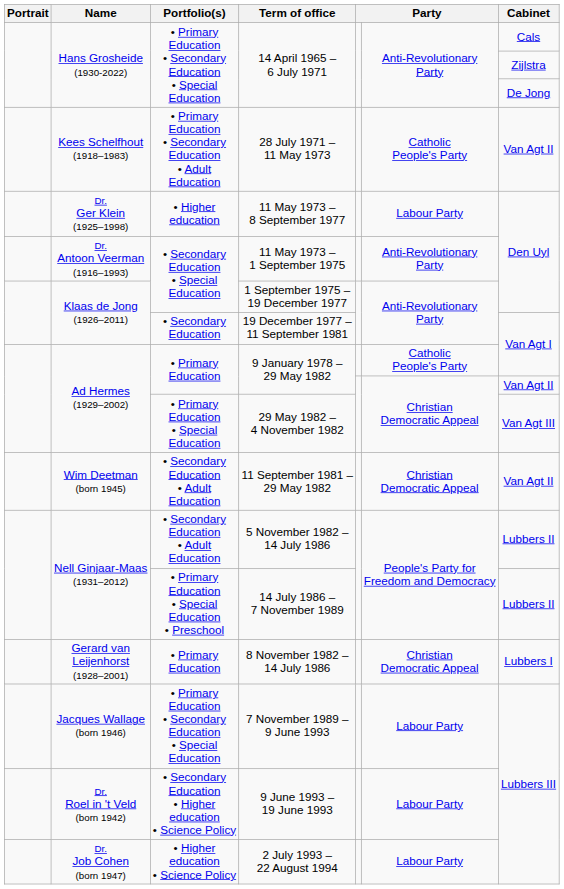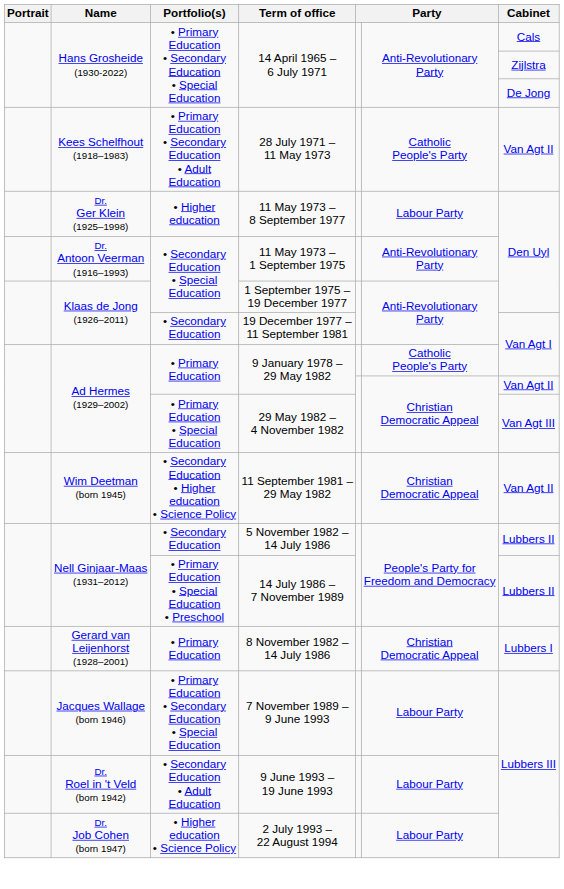(194, 481) • Secondary Education • Adult Education -> (194, 488) • Secondary Education • Higher education • Science Policy
(194, 539) • Secondary Education • Adult Education -> (194, 539) • Secondary Education
(194, 804) • Secondary Education • Higher education • Science Policy -> (194, 784) • Secondary Education • Adult Education
